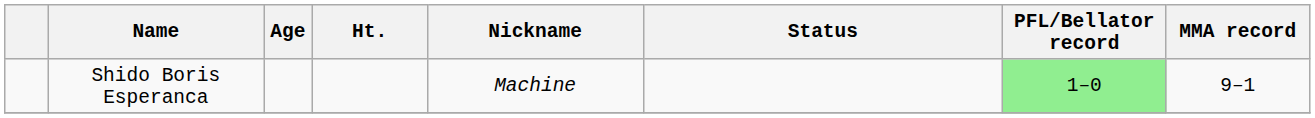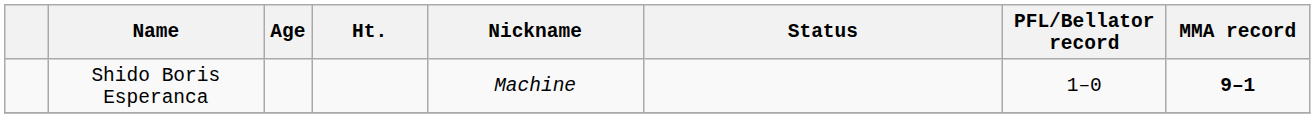(1084, 86) lightgreen background -> (1084, 86) no background
(1238, 86) normal -> (1238, 86) bold
